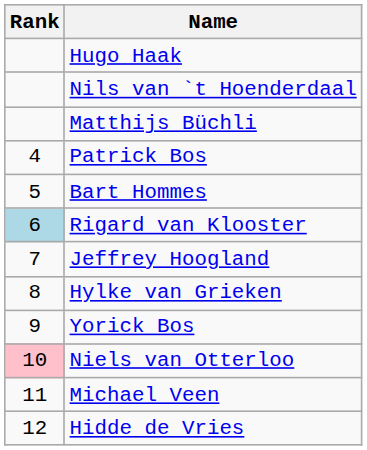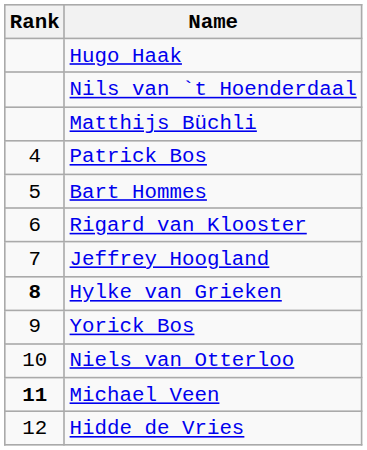(35, 225) lightblue background -> (35, 225) no background
(35, 293) normal -> (35, 293) bold
(35, 361) pink background -> (35, 361) no background
(35, 395) normal -> (35, 395) bold
